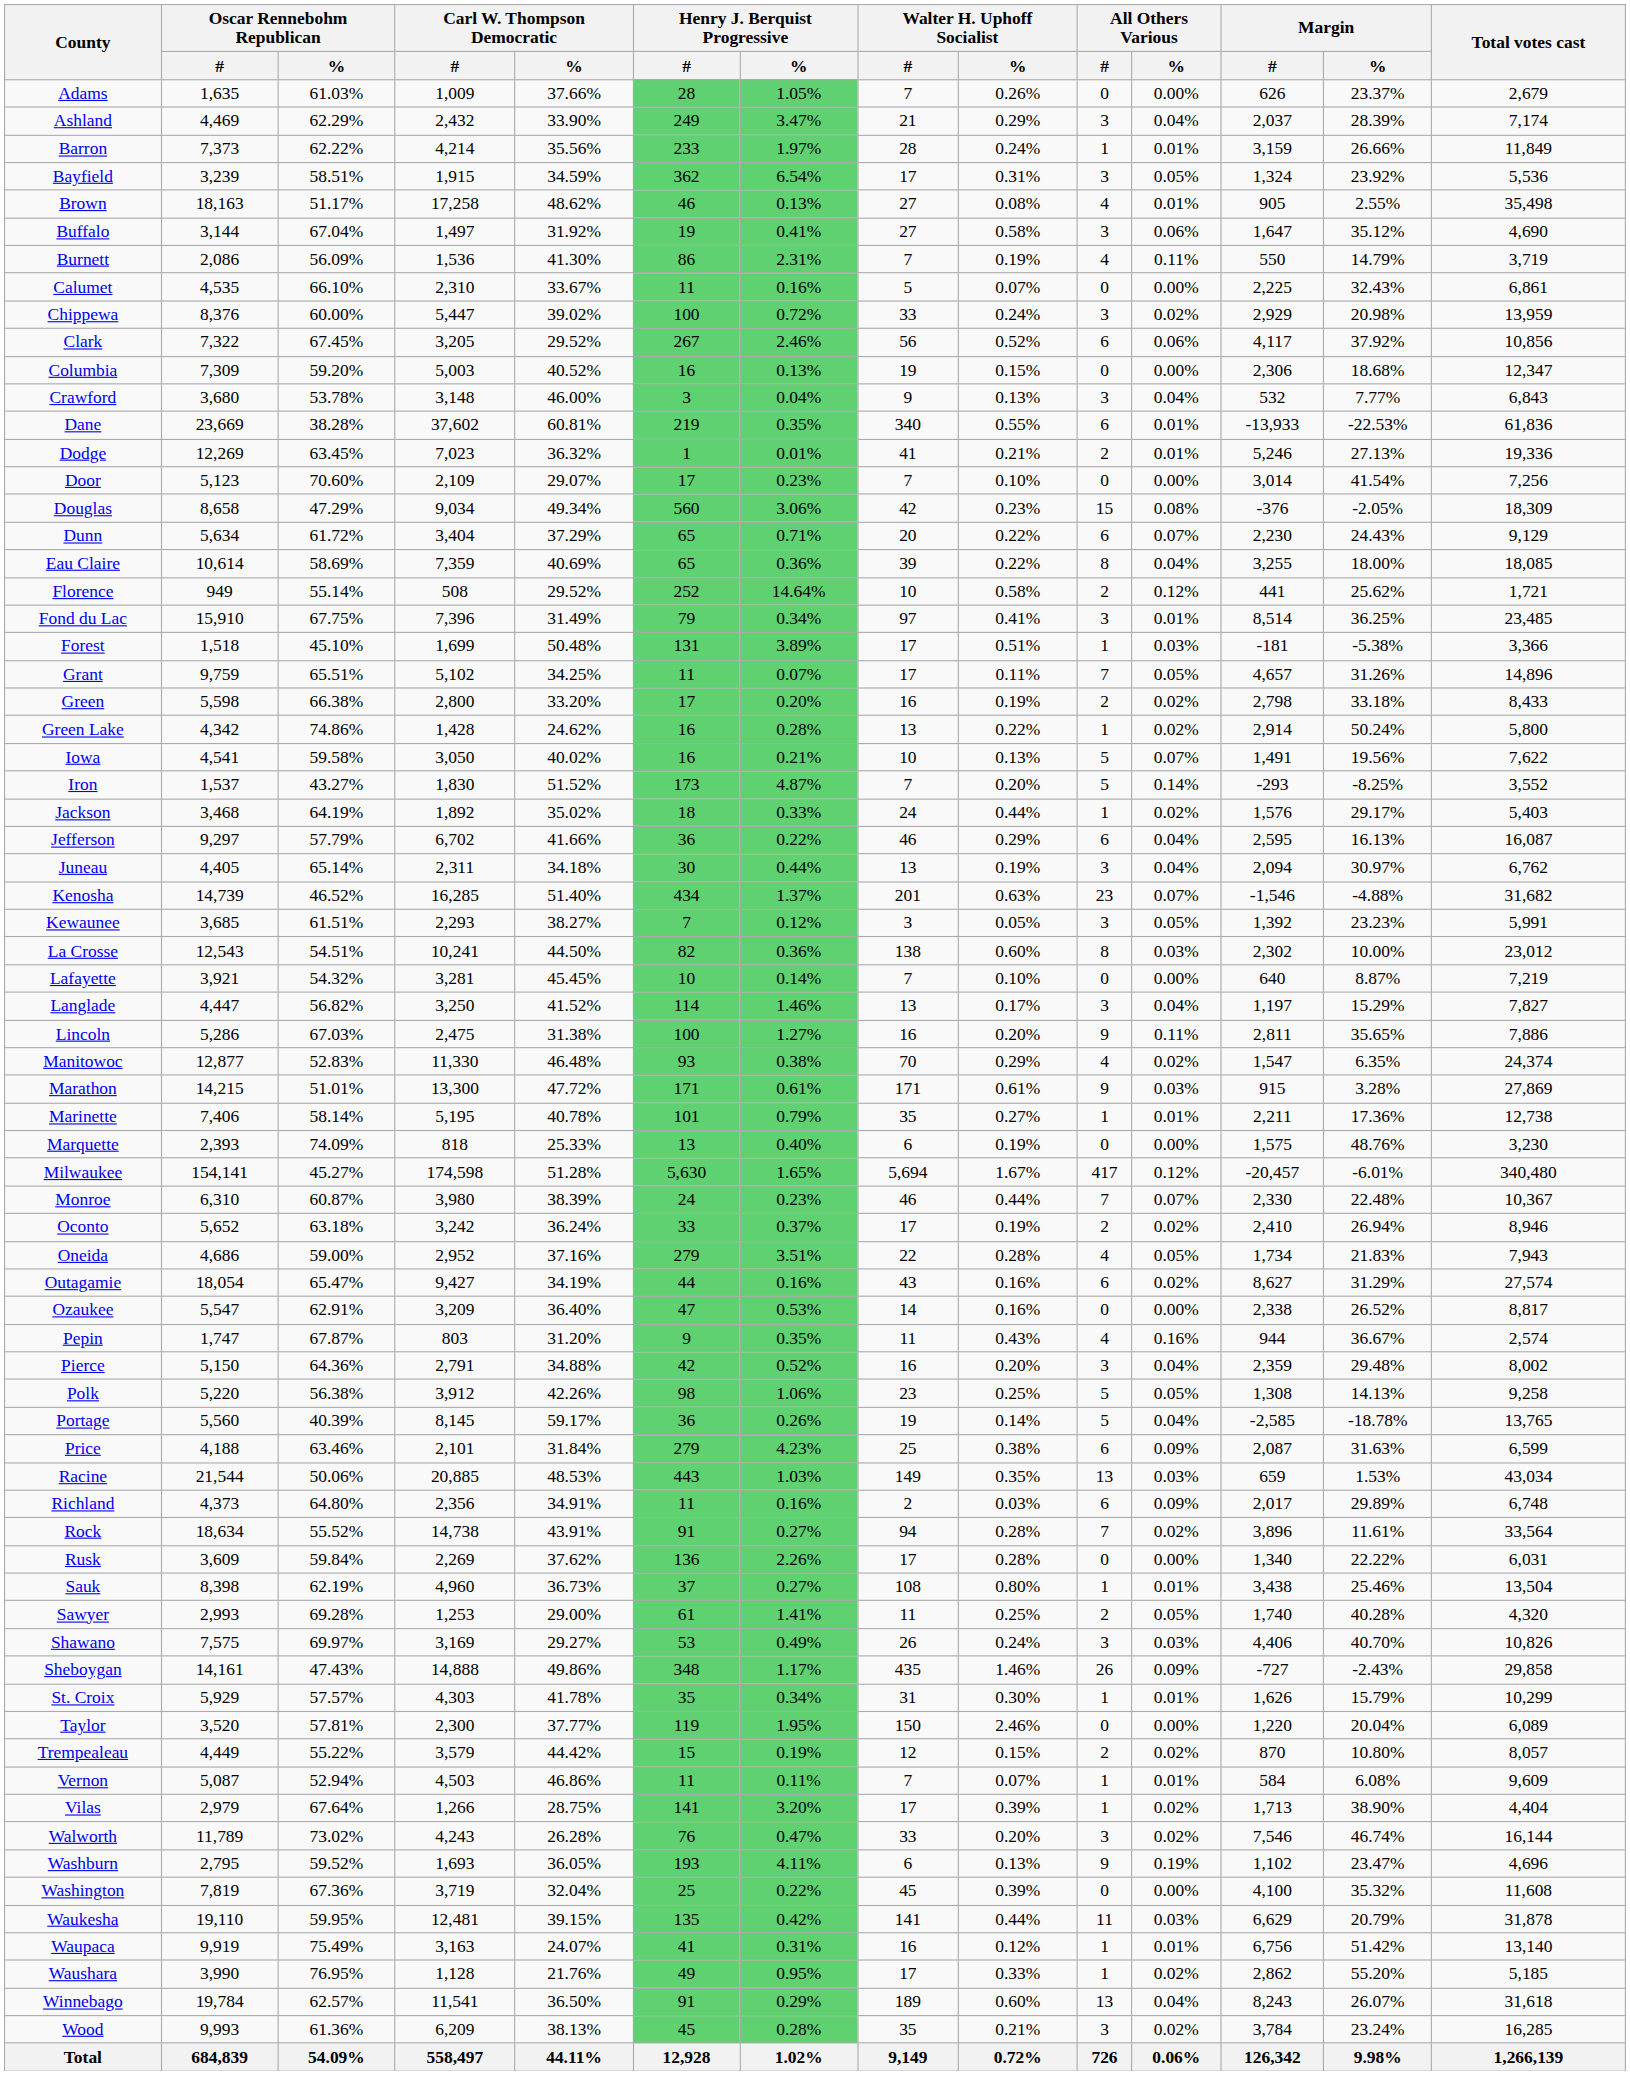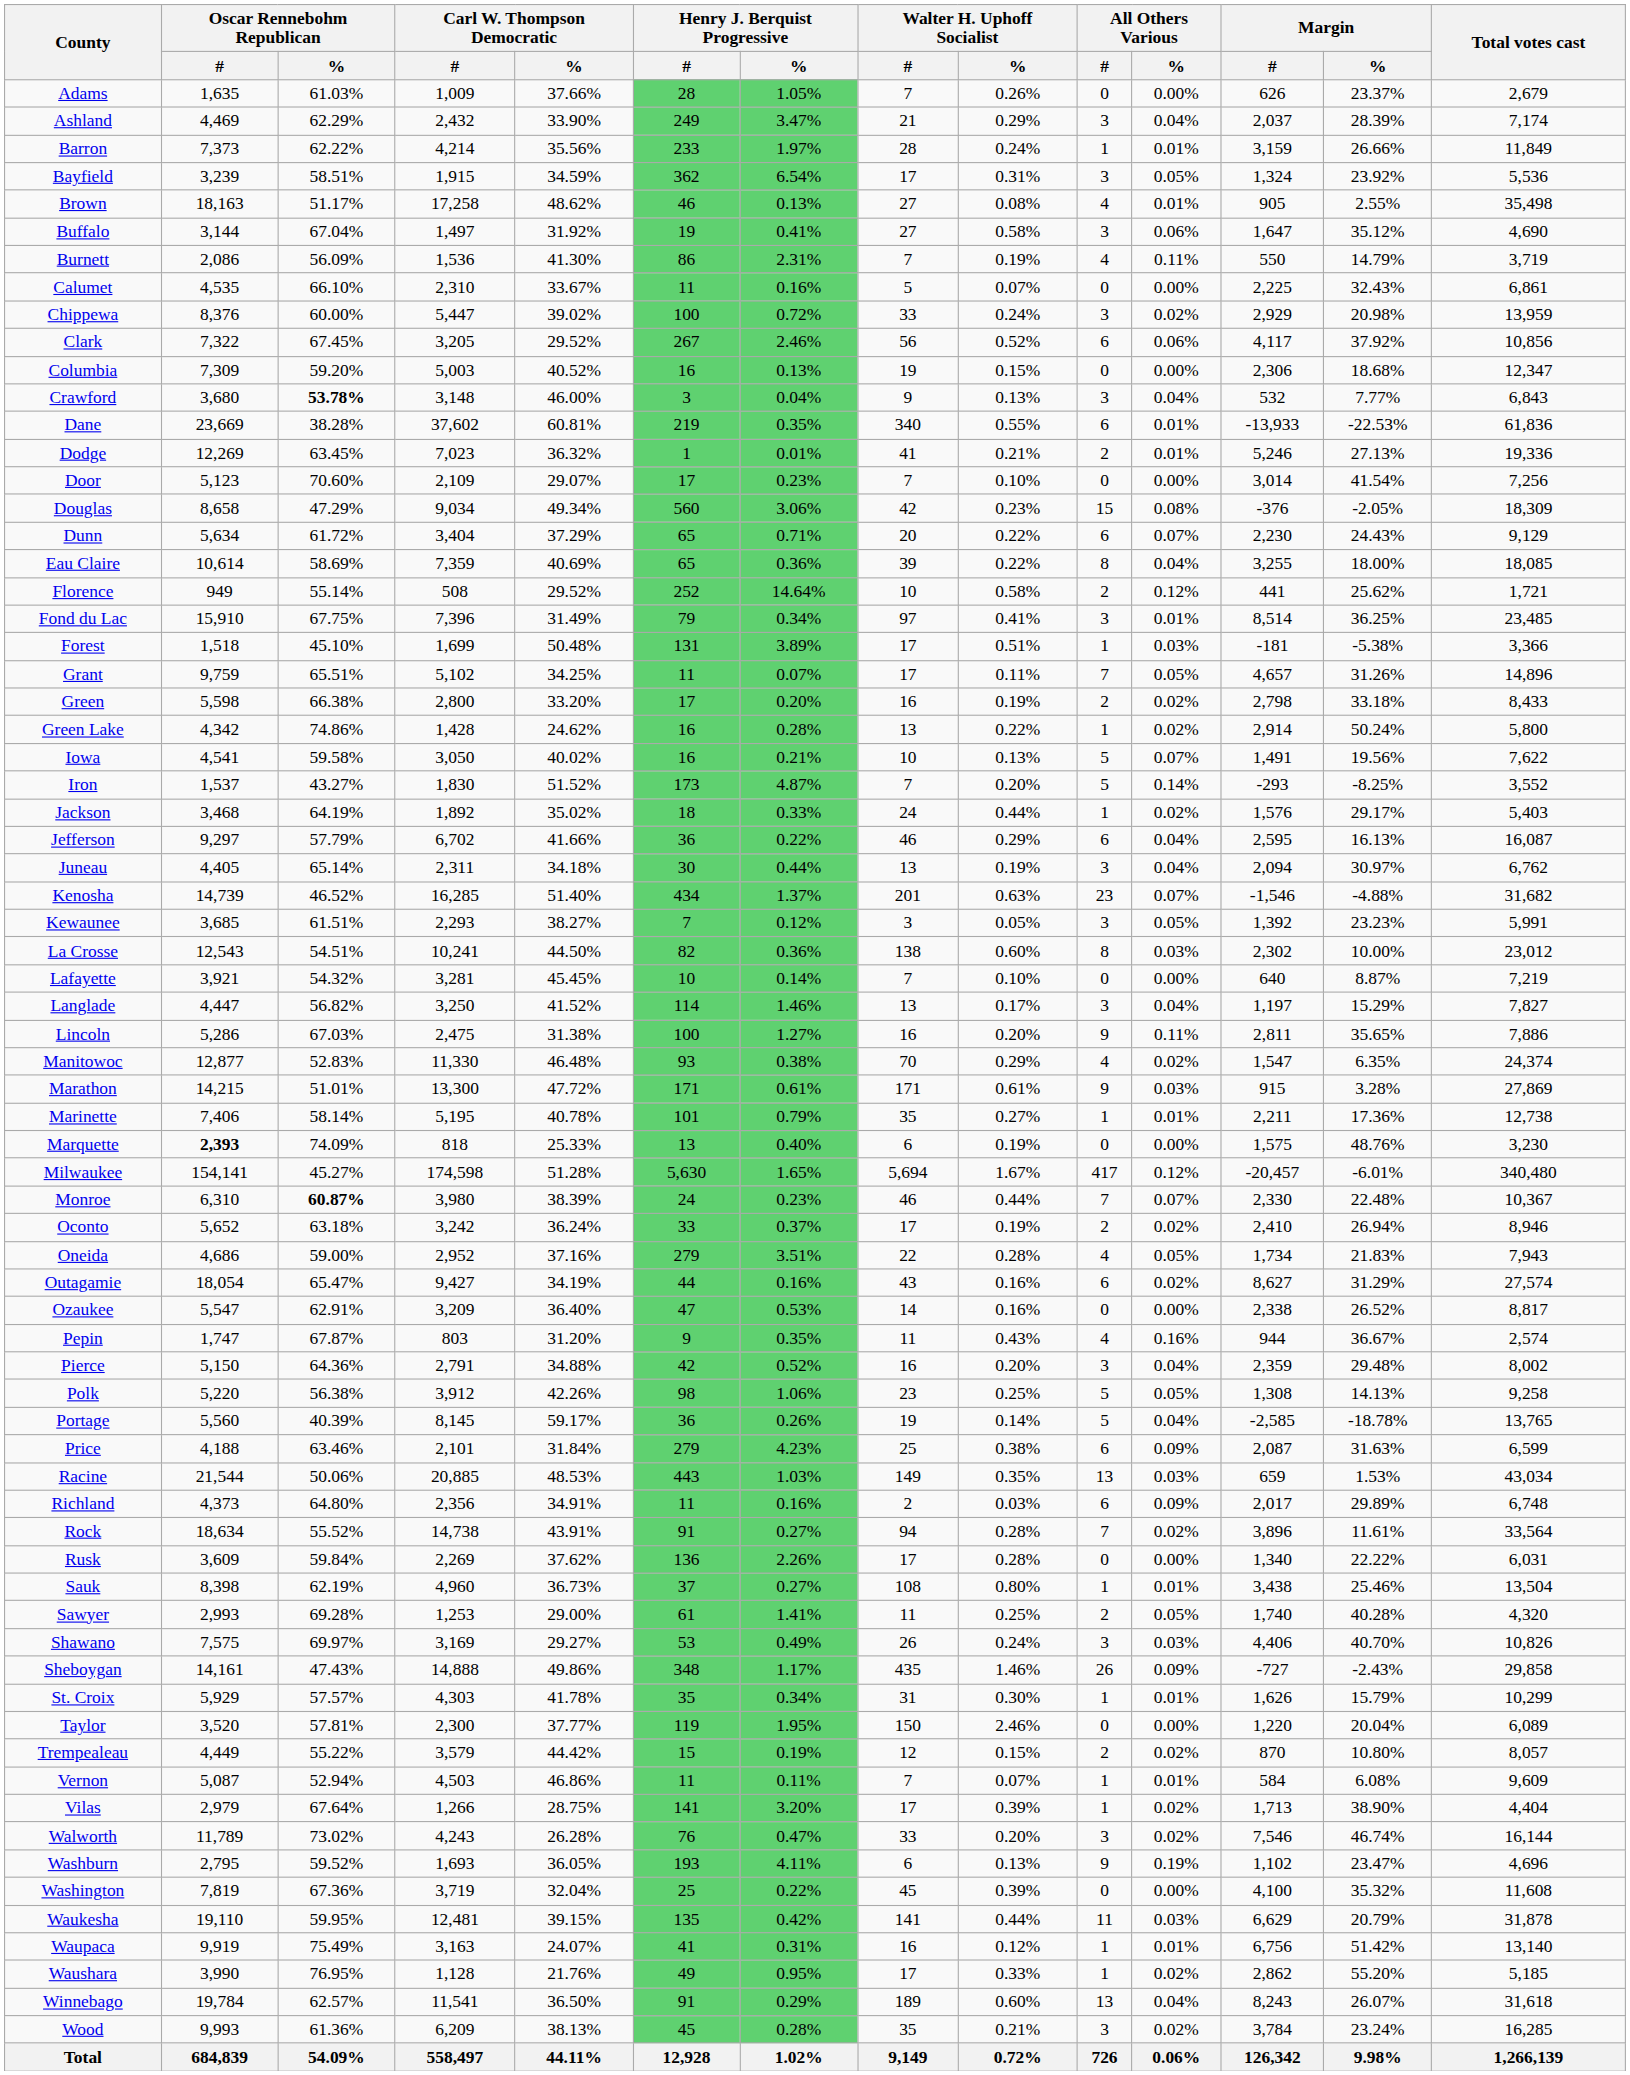(336, 397) normal -> (336, 397) bold
(220, 1144) normal -> (220, 1144) bold
(336, 1199) normal -> (336, 1199) bold
